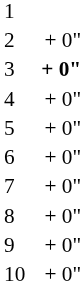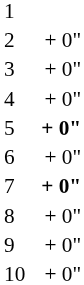(61, 69) bold -> (63, 69) normal
(63, 128) normal -> (61, 128) bold
(63, 186) normal -> (61, 186) bold
